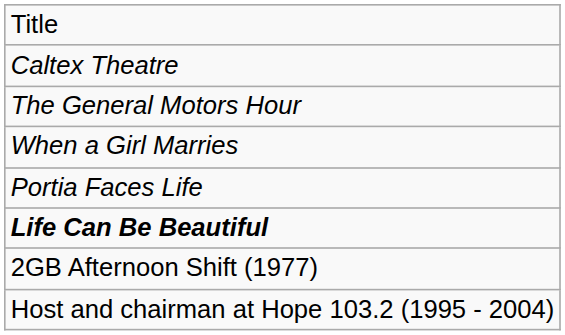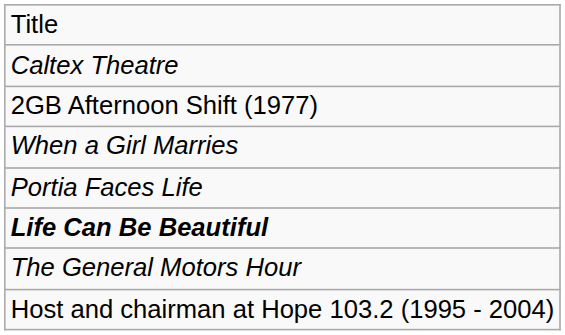(156, 106) The General Motors Hour -> (164, 106) 2GB Afternoon Shift (1977)
(164, 268) 2GB Afternoon Shift (1977) -> (156, 268) The General Motors Hour
